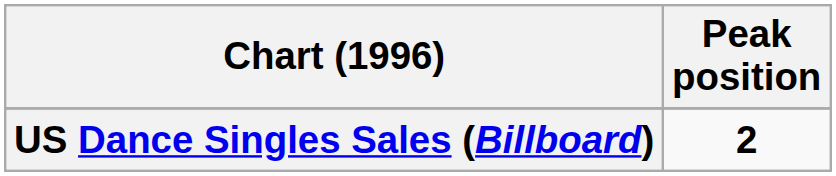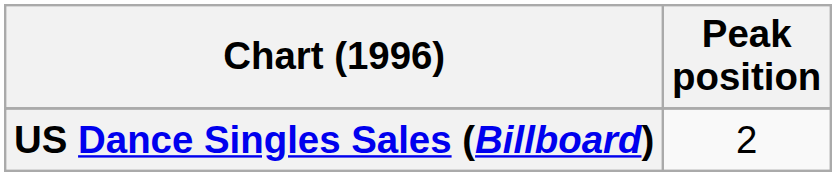(747, 139) bold -> (747, 139) normal
